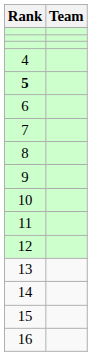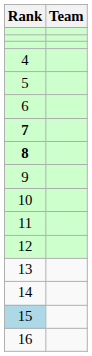(25, 83) bold -> (25, 83) normal
(25, 129) normal -> (25, 129) bold
(25, 153) normal -> (25, 153) bold
(25, 316) no background -> (25, 316) lightblue background
